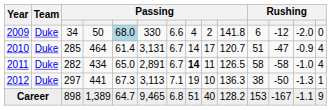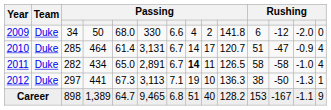(125, 33) lightblue background -> (125, 33) no background
